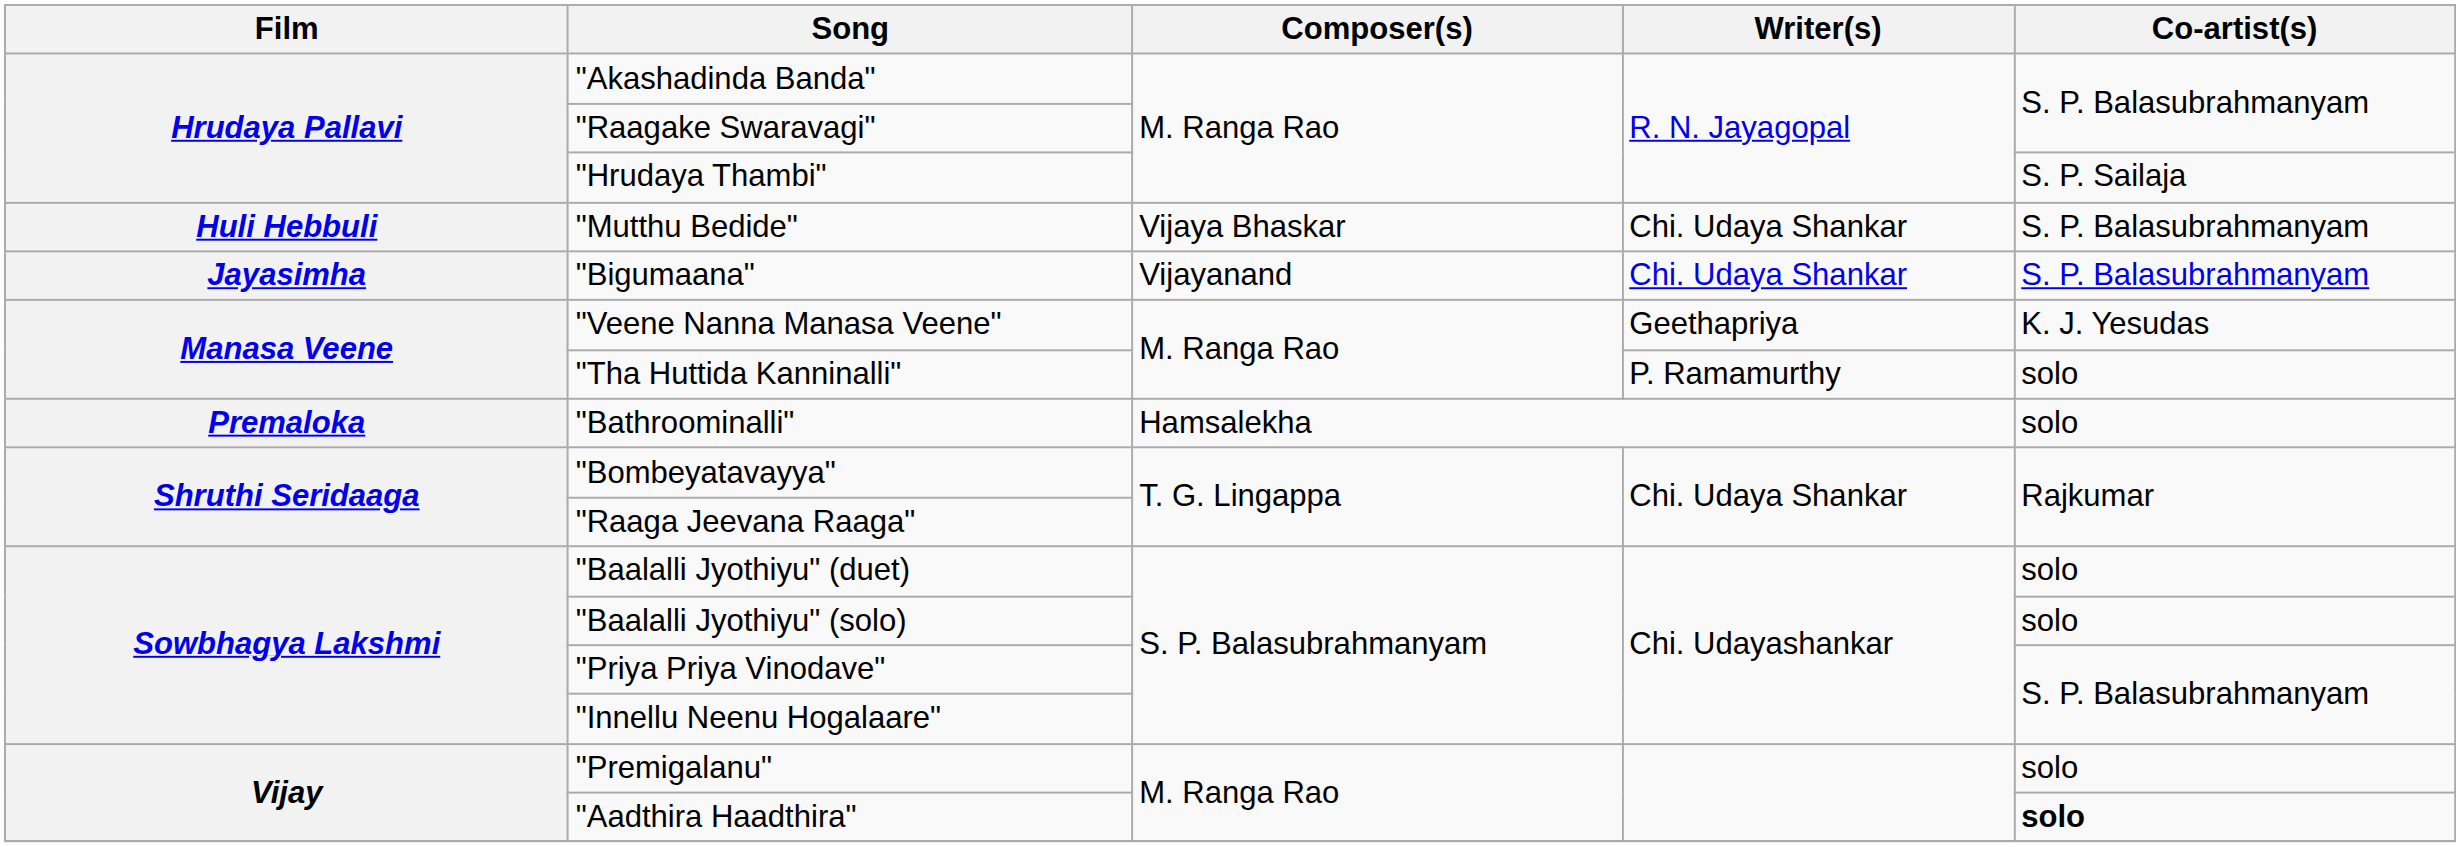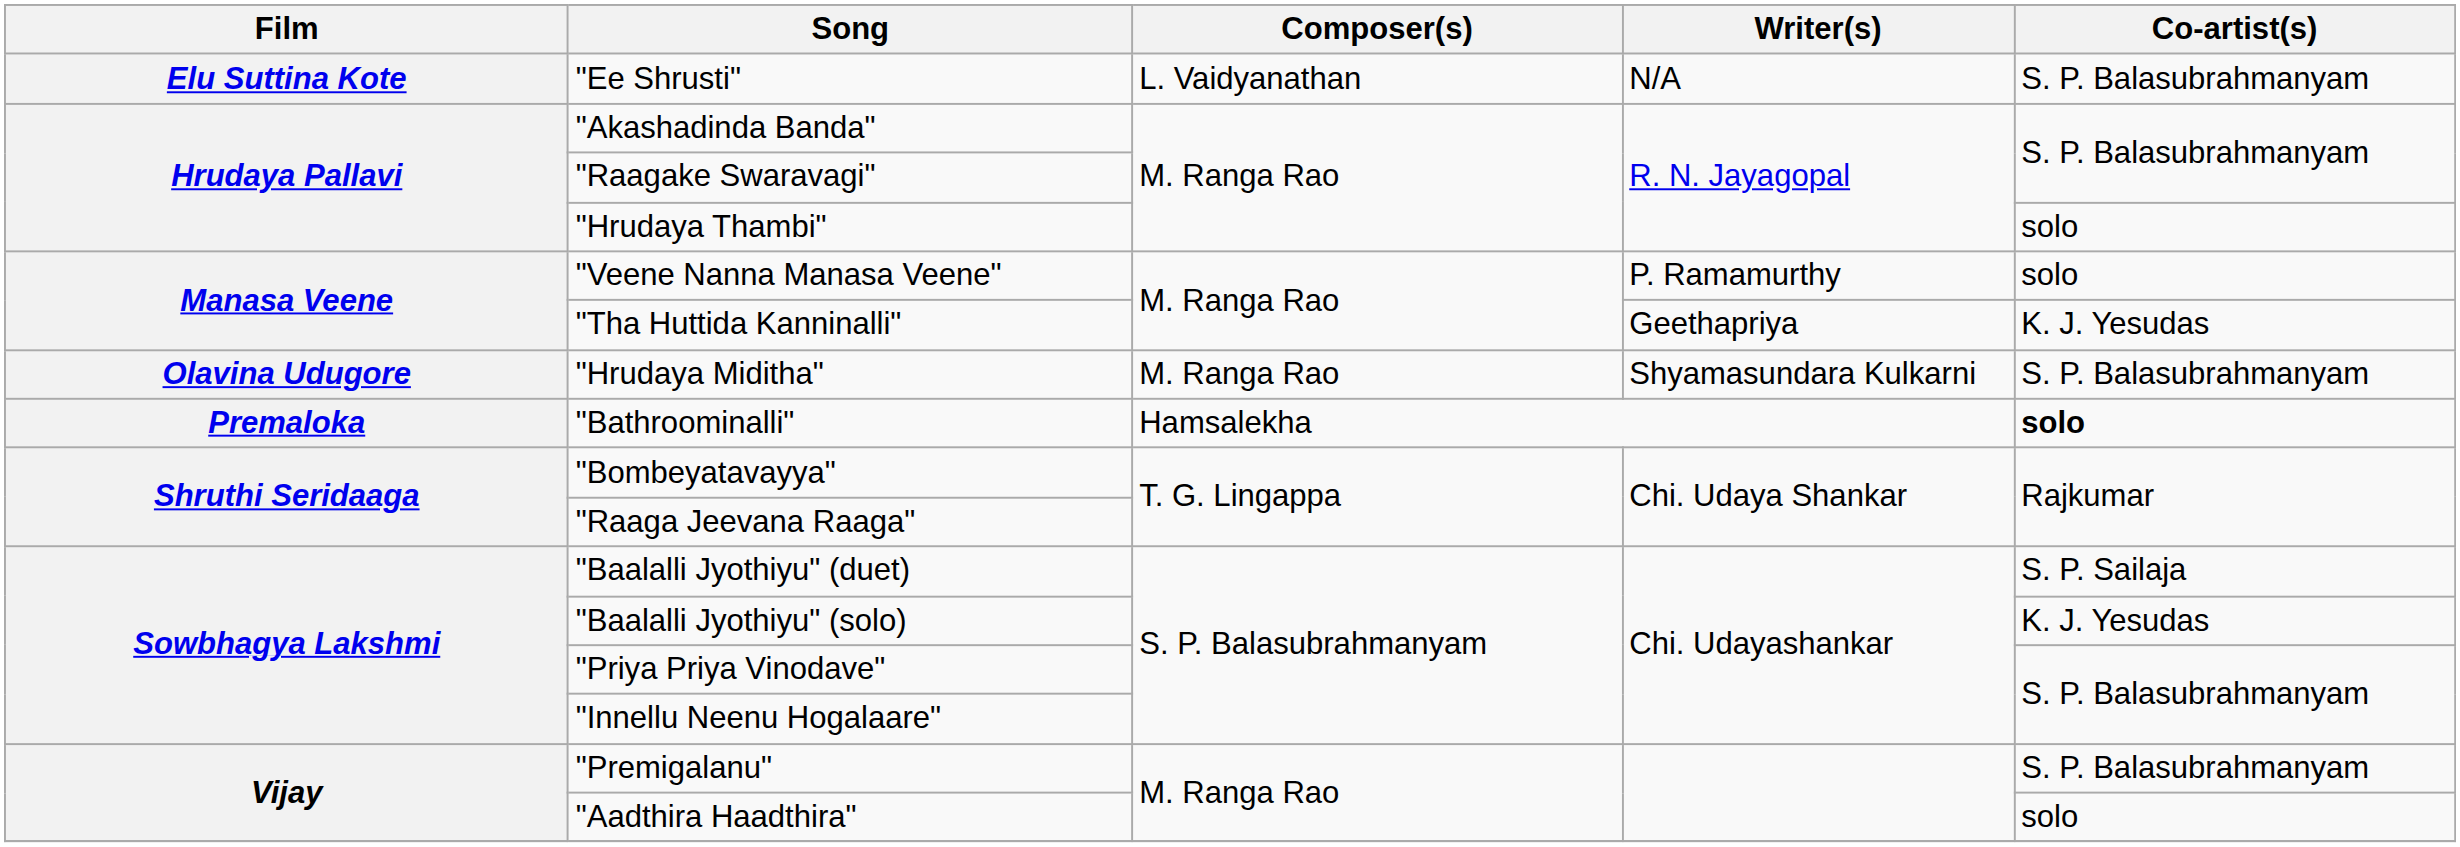+ row: (658, 78)
(2104, 176) S. P. Sailaja -> (2050, 226) solo
- row: (687, 226)
- row: (665, 275)
(1714, 324) Geethapriya -> (1735, 275) P. Ramamurthy
(2115, 324) K. J. Yesudas -> (2050, 275) solo
(1735, 373) P. Ramamurthy -> (1714, 324) Geethapriya
(2050, 373) solo -> (2115, 324) K. J. Yesudas
+ row: (700, 373)
(2050, 422) normal -> (2053, 422) bold
(2050, 570) solo -> (2104, 570) S. P. Sailaja
(2050, 619) solo -> (2115, 619) K. J. Yesudas
(2050, 767) solo -> (2195, 767) S. P. Balasubrahmanyam
(2053, 816) bold -> (2050, 816) normal
